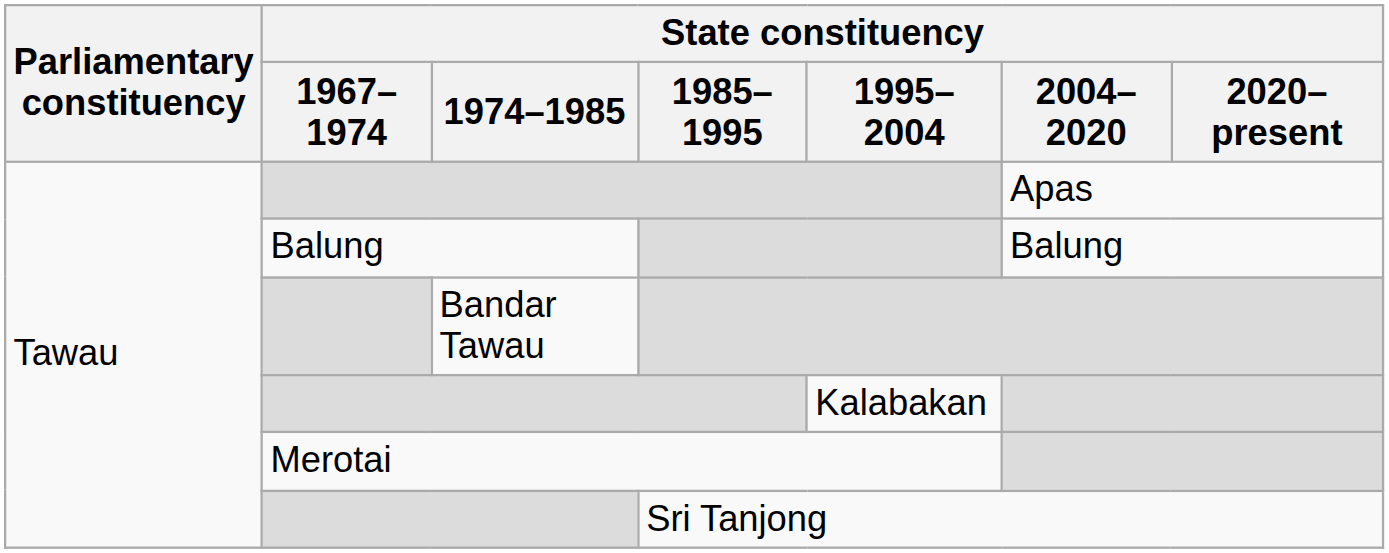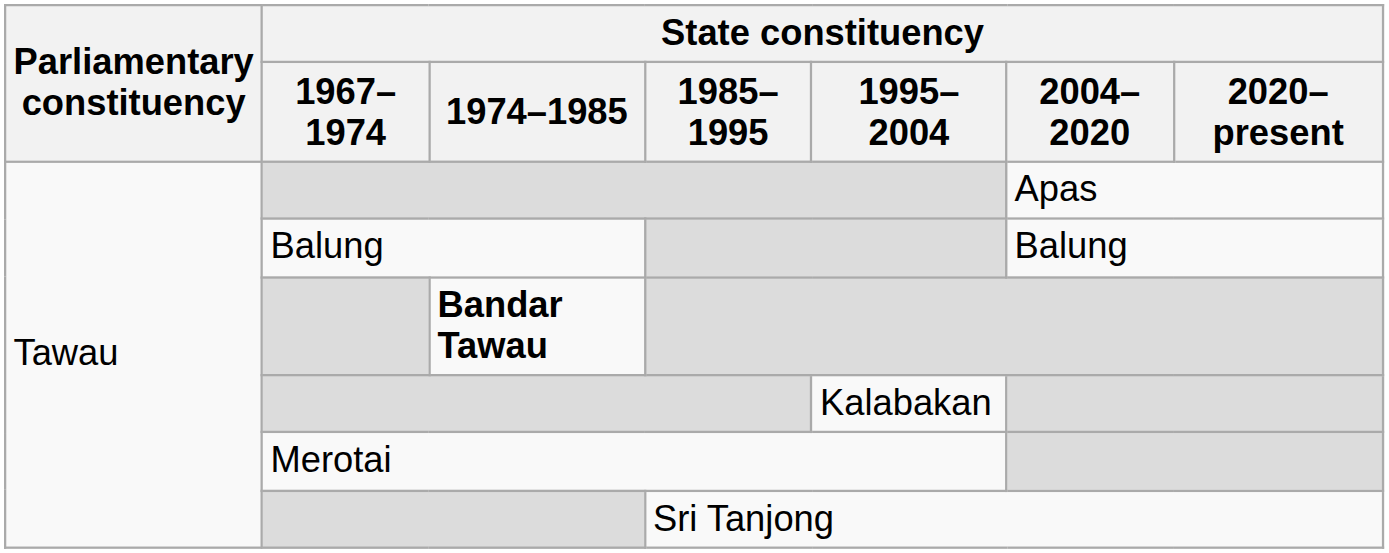(498, 324) normal -> (500, 324) bold
